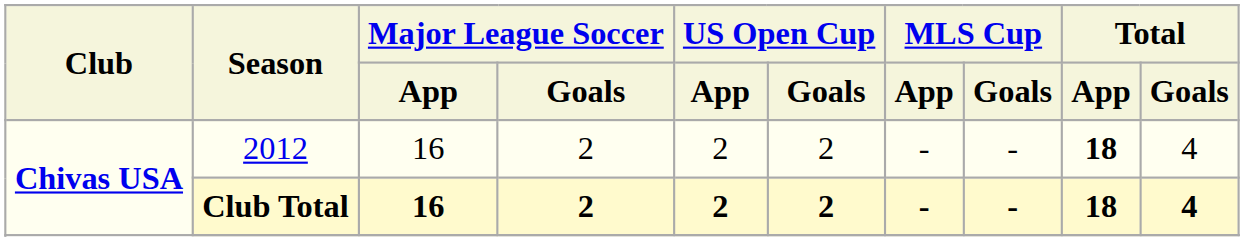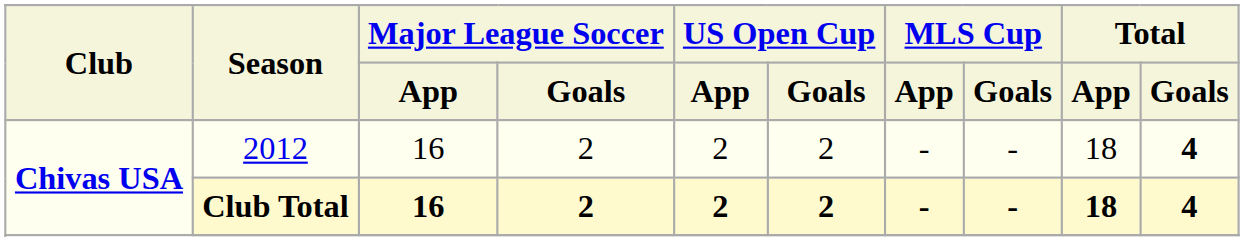(1101, 148) bold -> (1101, 148) normal
(1189, 148) normal -> (1189, 148) bold
